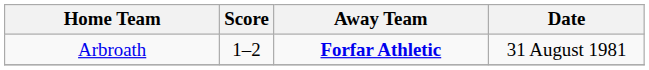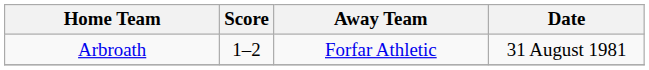(381, 49) bold -> (381, 49) normal
